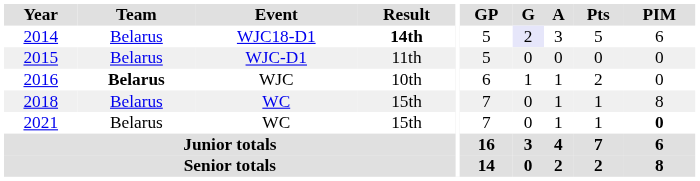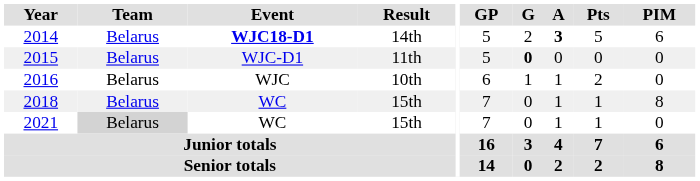(276, 36) normal -> (272, 36) bold
(407, 36) bold -> (407, 36) normal
(528, 36) lavender background -> (528, 36) no background
(558, 36) normal -> (558, 36) bold
(528, 57) normal -> (528, 57) bold
(136, 79) bold -> (133, 79) normal
(136, 122) no background -> (133, 122) lightgrey background
(659, 122) bold -> (659, 122) normal
